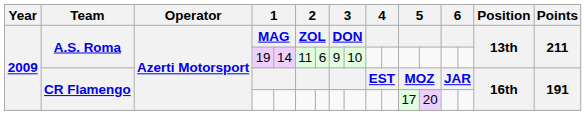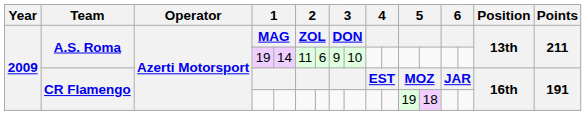(409, 100) 17 -> (409, 100) 19
(430, 100) 20 -> (430, 100) 18
